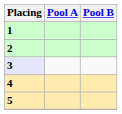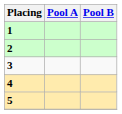(10, 65) lavender background -> (10, 65) no background
